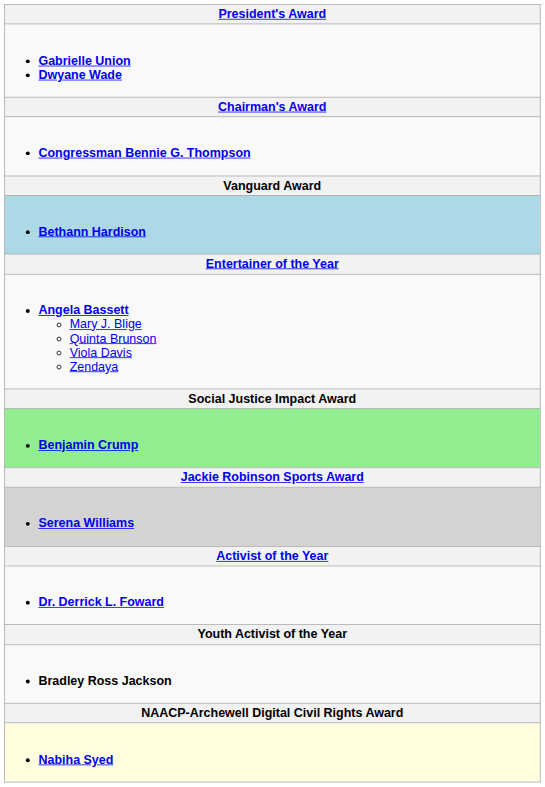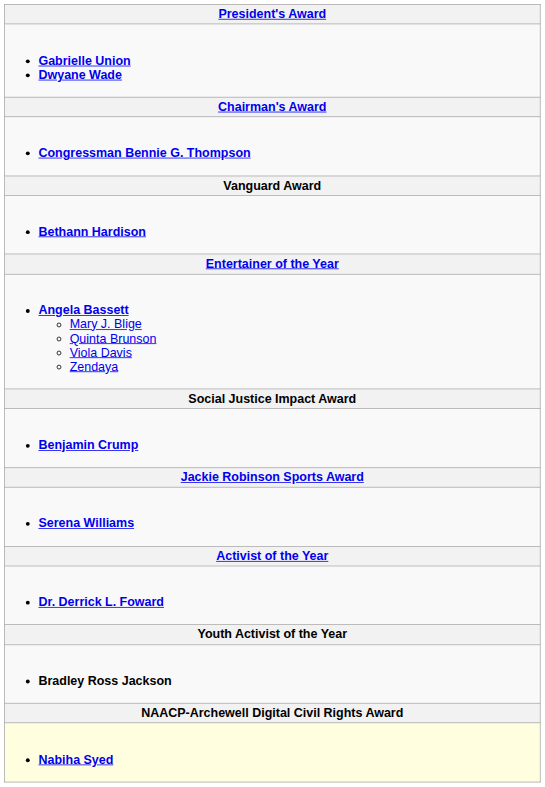(272, 232) lightblue background -> (272, 232) no background
(272, 445) lightgreen background -> (272, 445) no background
(272, 524) lightgrey background -> (272, 524) no background
